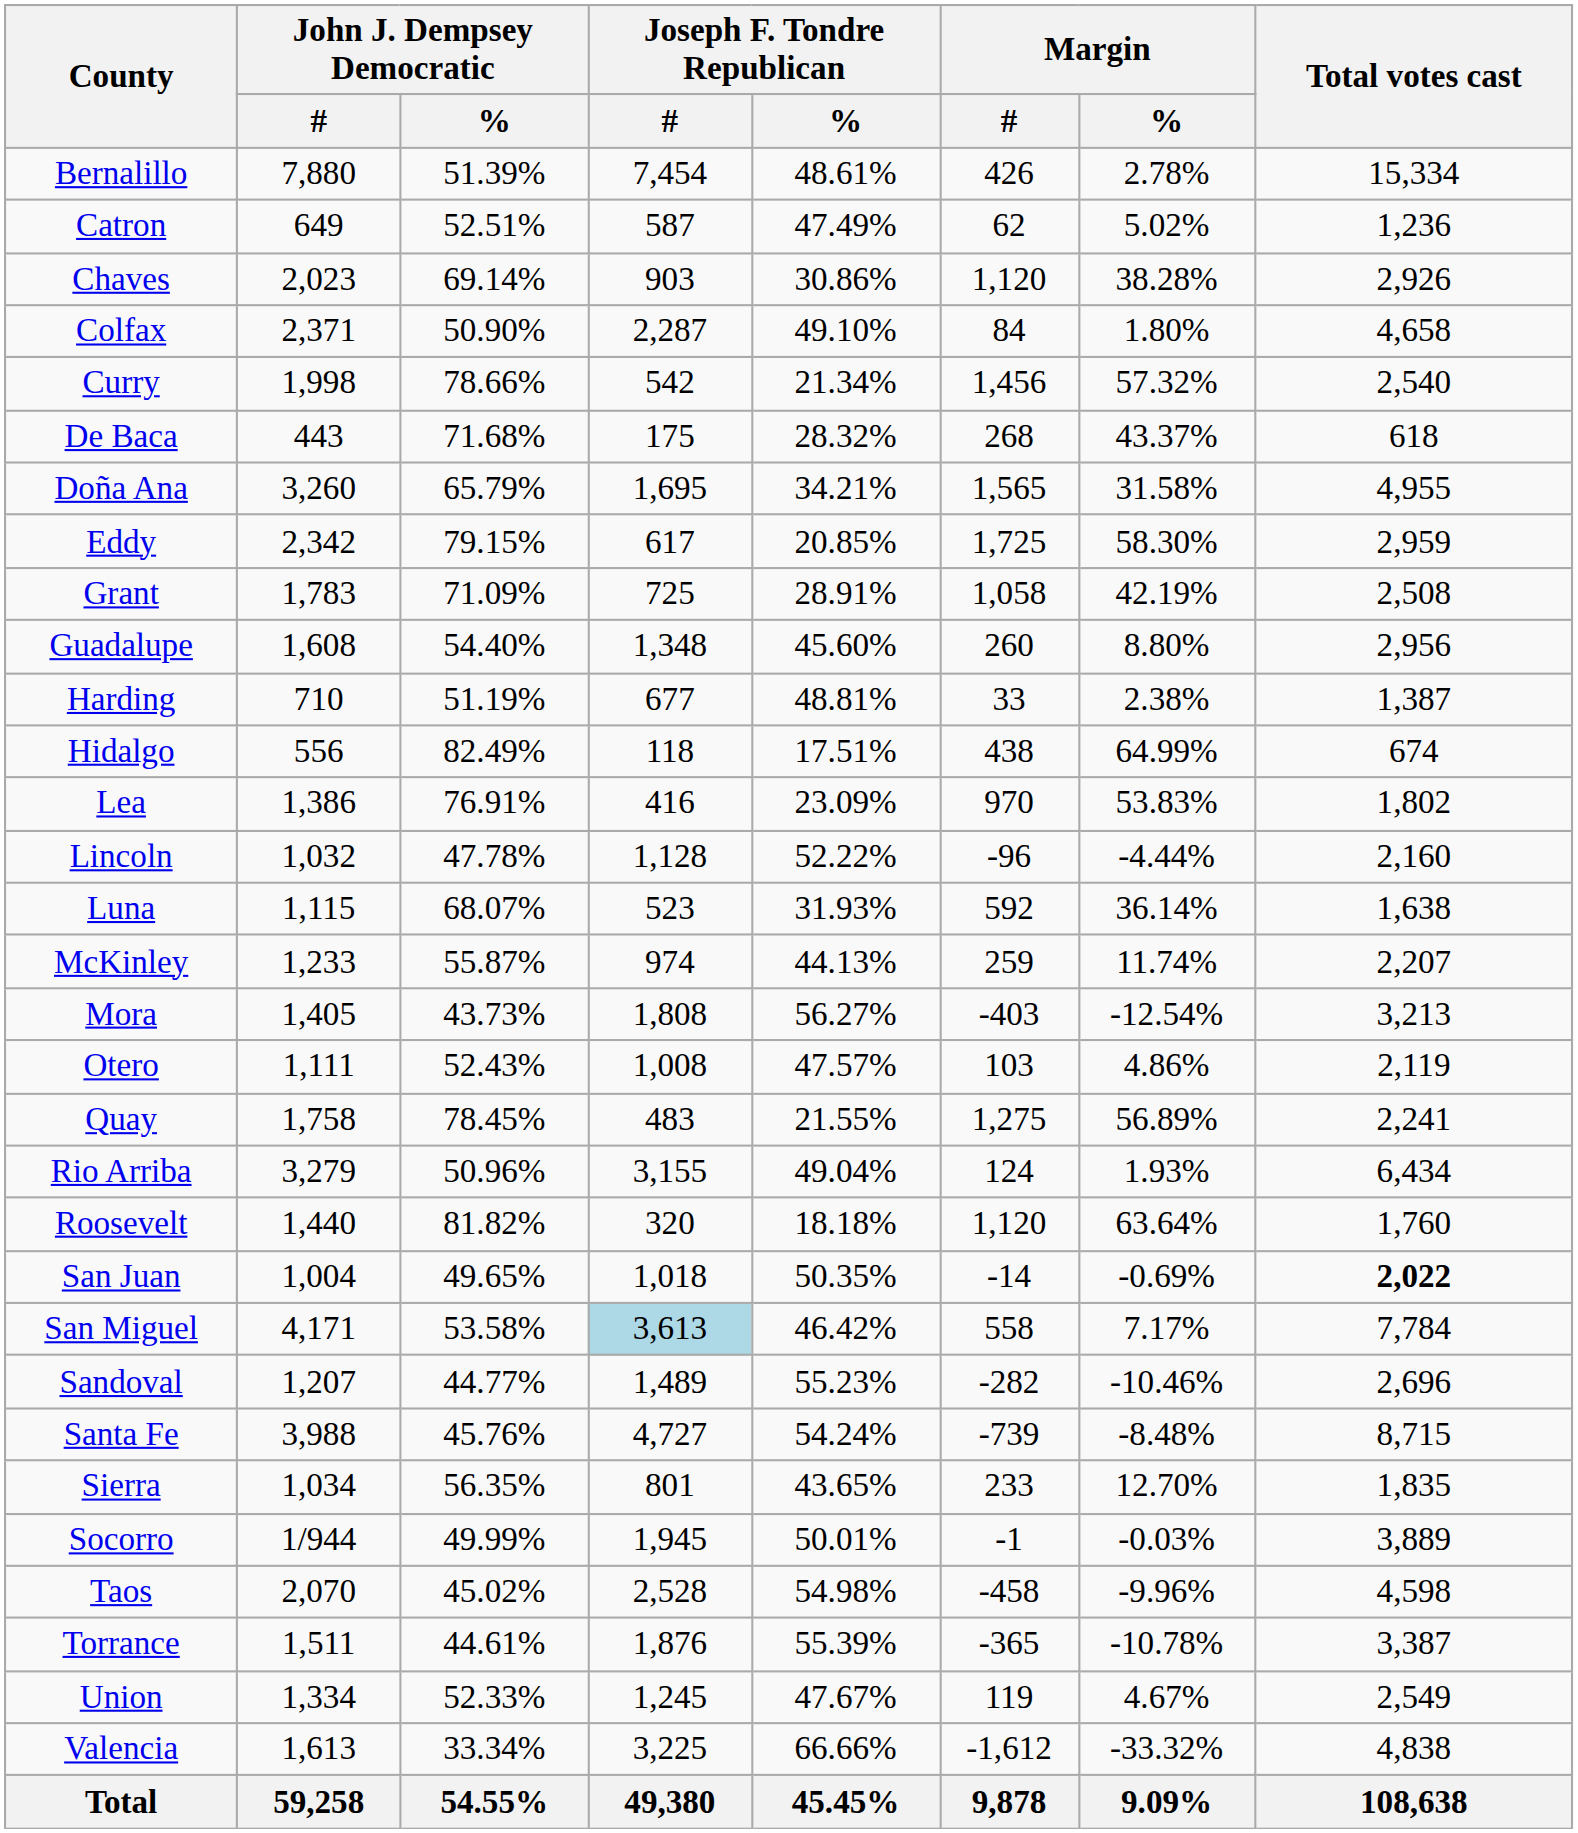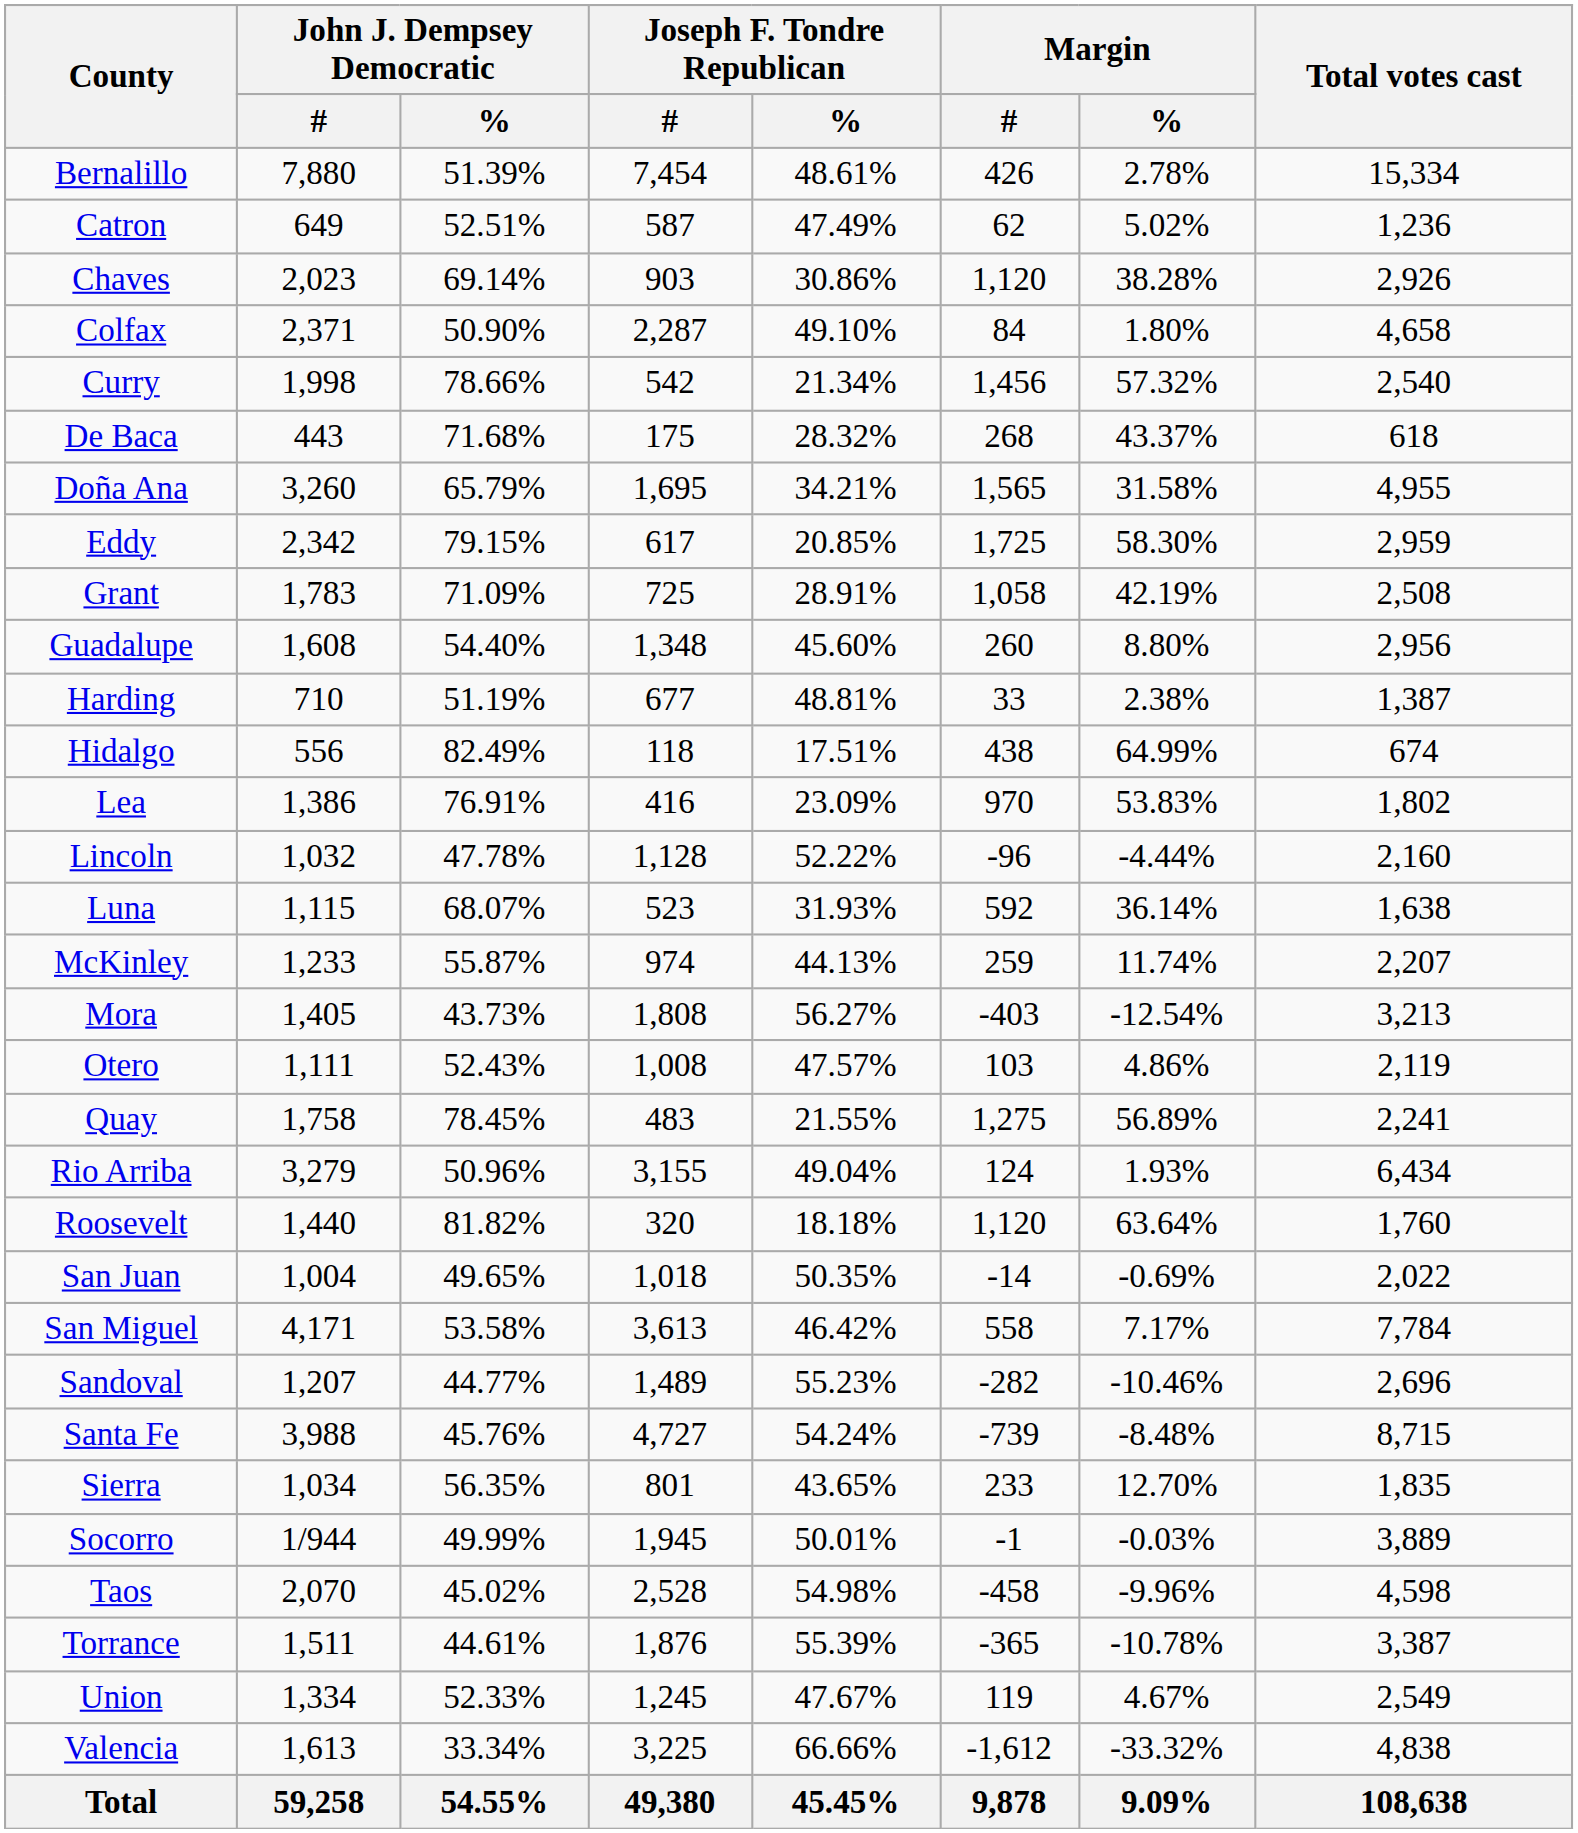(1414, 1276) bold -> (1414, 1276) normal
(670, 1328) lightblue background -> (670, 1328) no background
